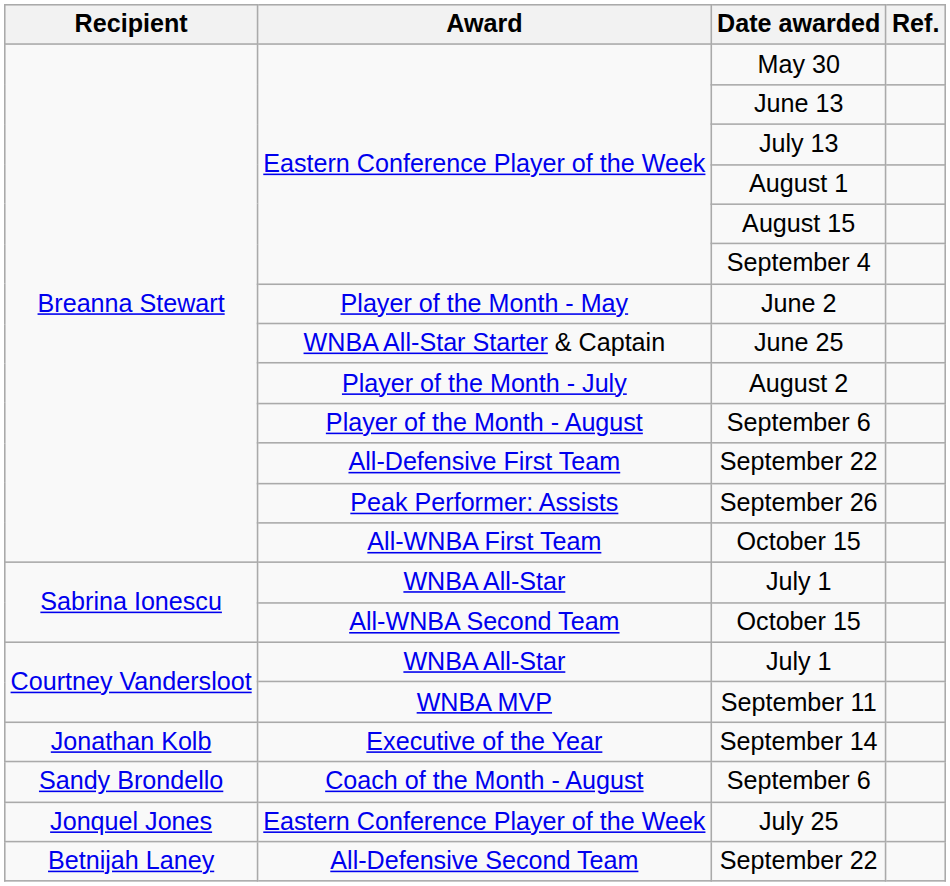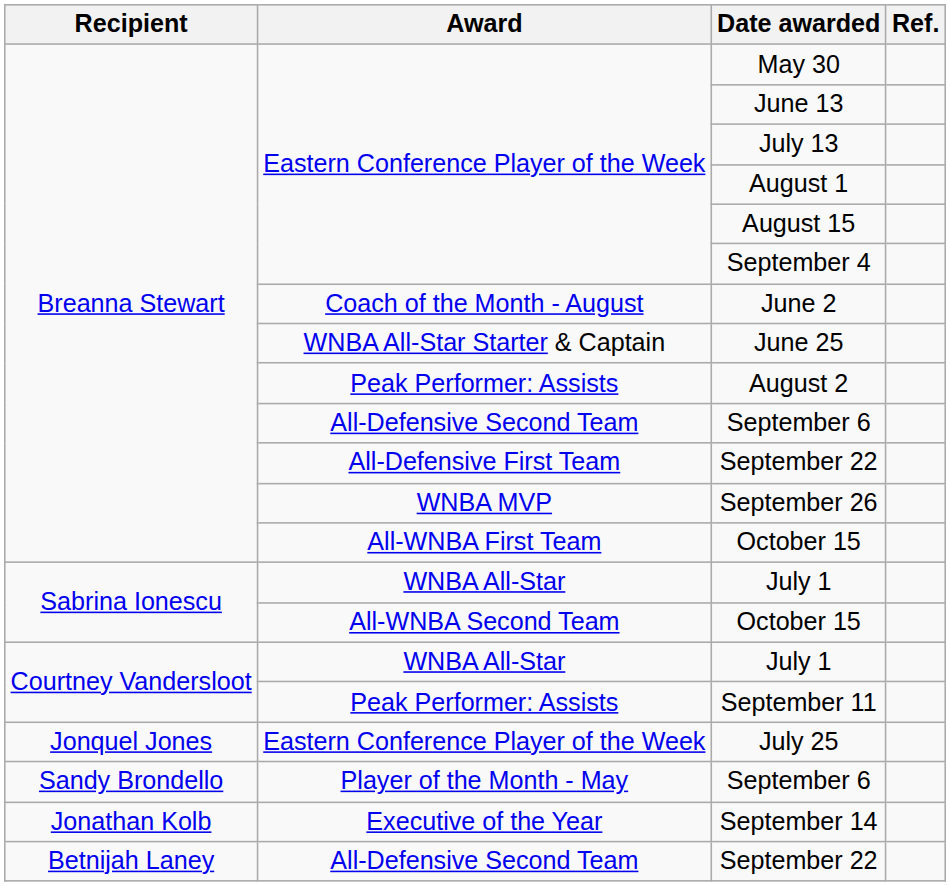(484, 303) Player of the Month - May -> (484, 303) Coach of the Month - August
(484, 382) Player of the Month - July -> (484, 382) Peak Performer: Assists
(484, 422) Player of the Month - August -> (484, 422) All-Defensive Second Team
(484, 502) Peak Performer: Assists -> (484, 502) WNBA MVP
(484, 701) WNBA MVP -> (484, 701) Peak Performer: Assists
rows swapped: (131, 821) <-> (131, 741)
(484, 781) Coach of the Month - August -> (484, 781) Player of the Month - May
